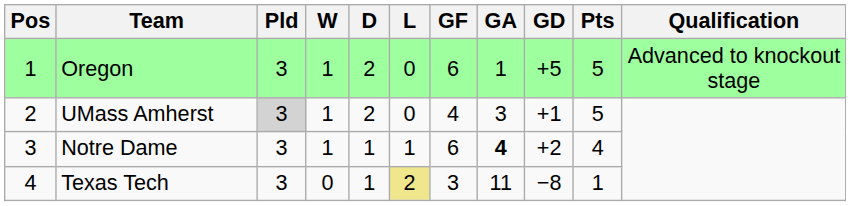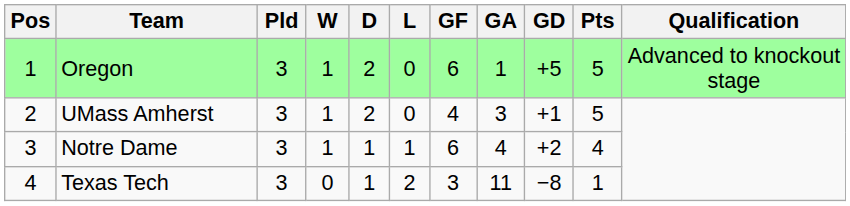(282, 114) lightgrey background -> (282, 114) no background
(501, 148) bold -> (501, 148) normal
(410, 182) khaki background -> (410, 182) no background
